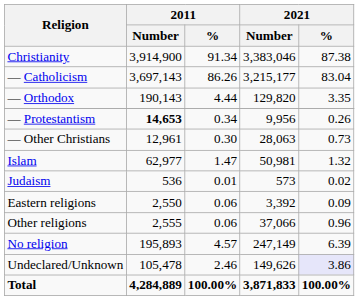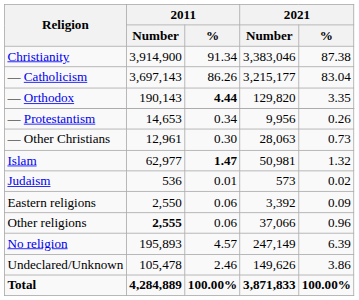(226, 98) normal -> (226, 98) bold
(164, 118) bold -> (164, 118) normal
(226, 160) normal -> (226, 160) bold
(167, 222) normal -> (167, 222) bold
(339, 264) lavender background -> (339, 264) no background
